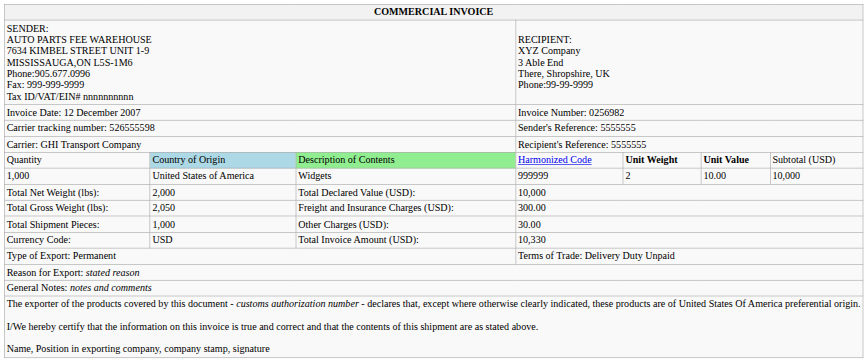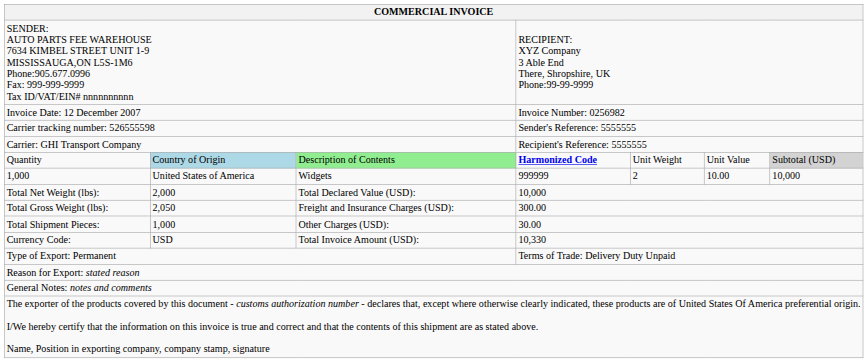(555, 160) normal -> (558, 160) bold
(651, 160) bold -> (657, 160) normal
(726, 160) bold -> (728, 160) normal
(804, 160) no background -> (804, 160) lightgrey background
